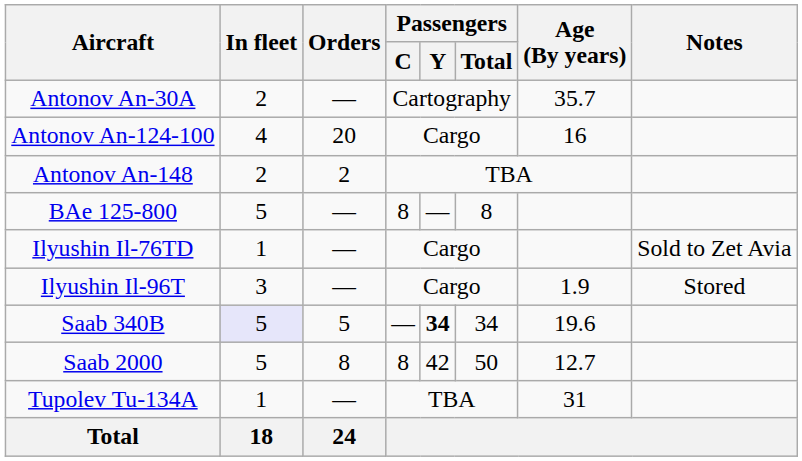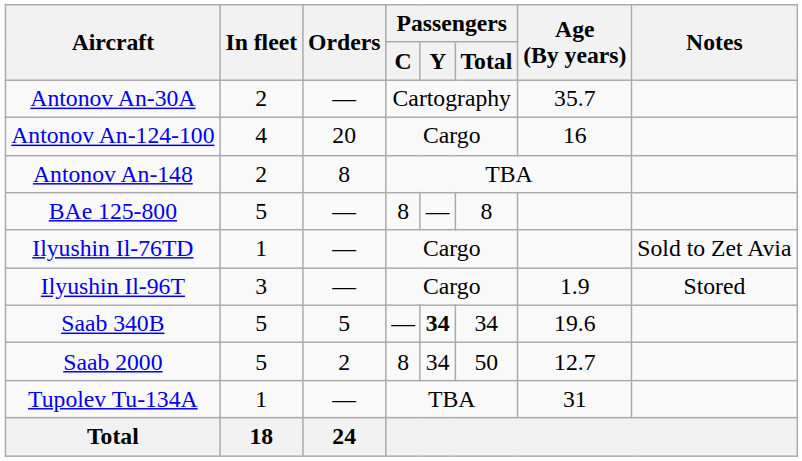(344, 173) 2 -> (344, 173) 8
(261, 323) lavender background -> (261, 323) no background
(344, 361) 8 -> (344, 361) 2
(438, 361) 42 -> (438, 361) 34
